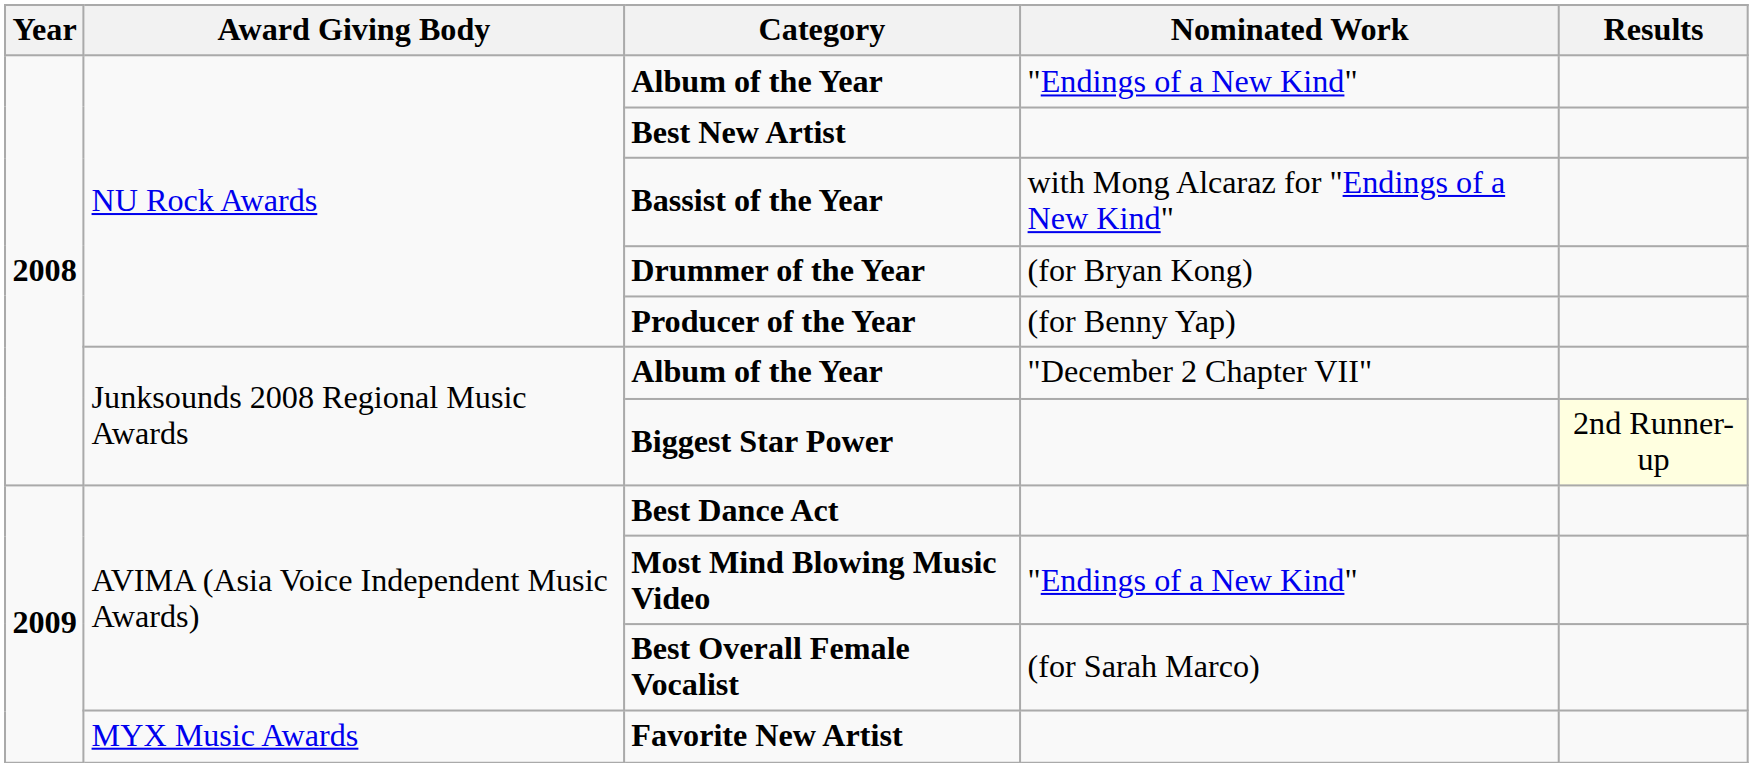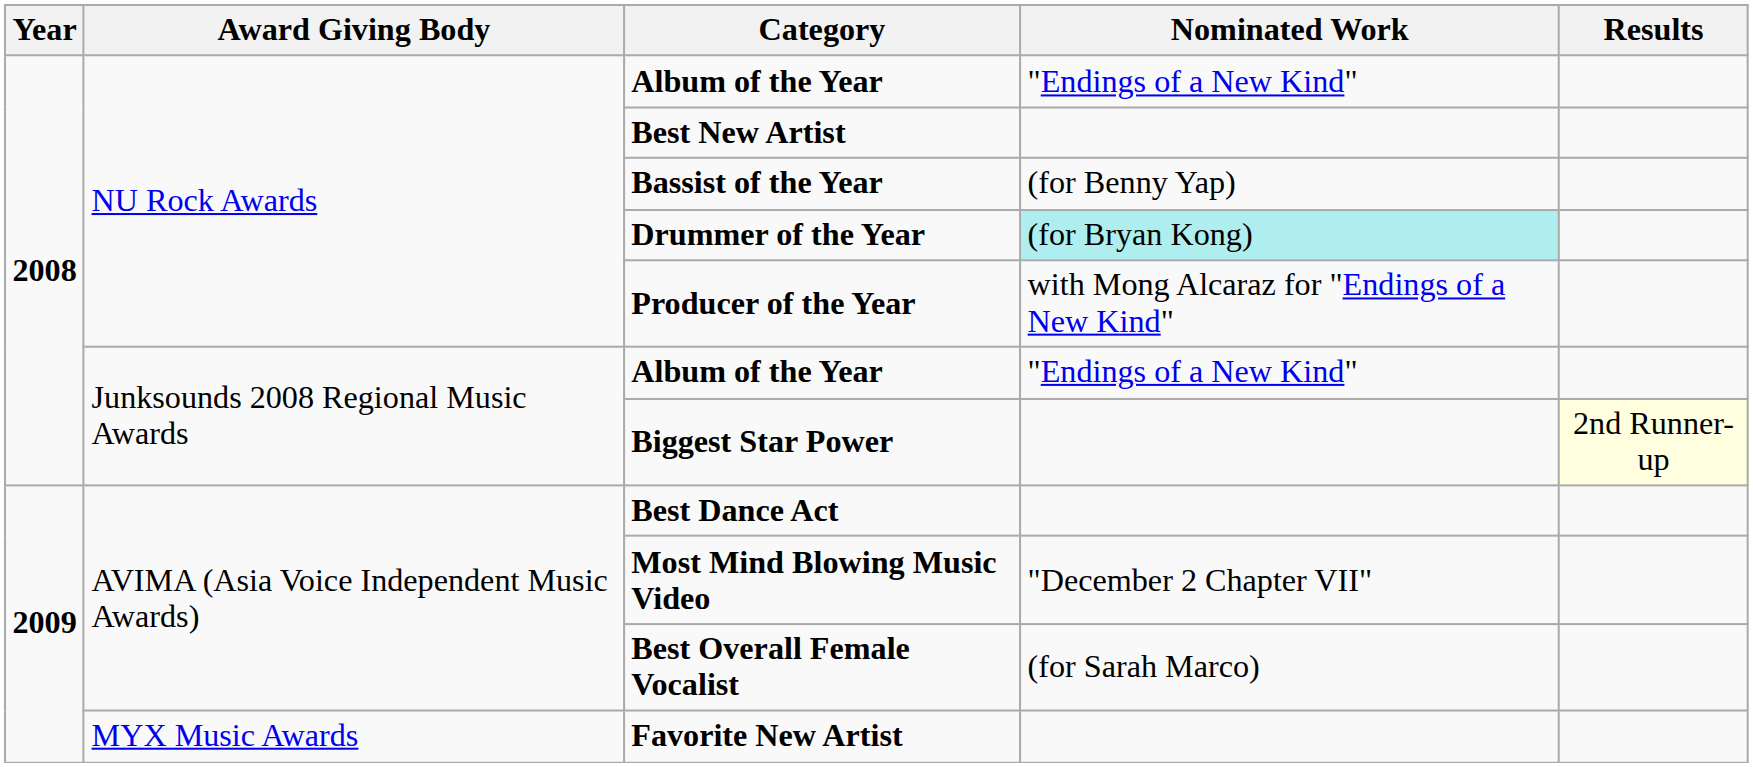(1266, 201) with Mong Alcaraz for "Endings of a New Kind" -> (1132, 183) (for Benny Yap)
(1140, 270) no background -> (1140, 234) paleturquoise background
(1132, 321) (for Benny Yap) -> (1266, 303) with Mong Alcaraz for "Endings of a New Kind"
(1200, 372) "December 2 Chapter VII" -> (1193, 372) "Endings of a New Kind"
(1193, 579) "Endings of a New Kind" -> (1200, 579) "December 2 Chapter VII"
